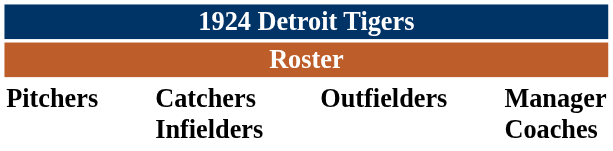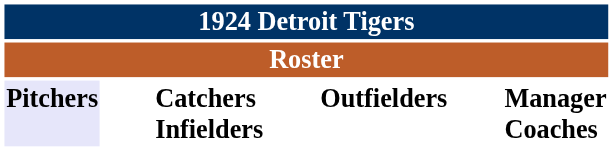(52, 97) no background -> (52, 97) lavender background
